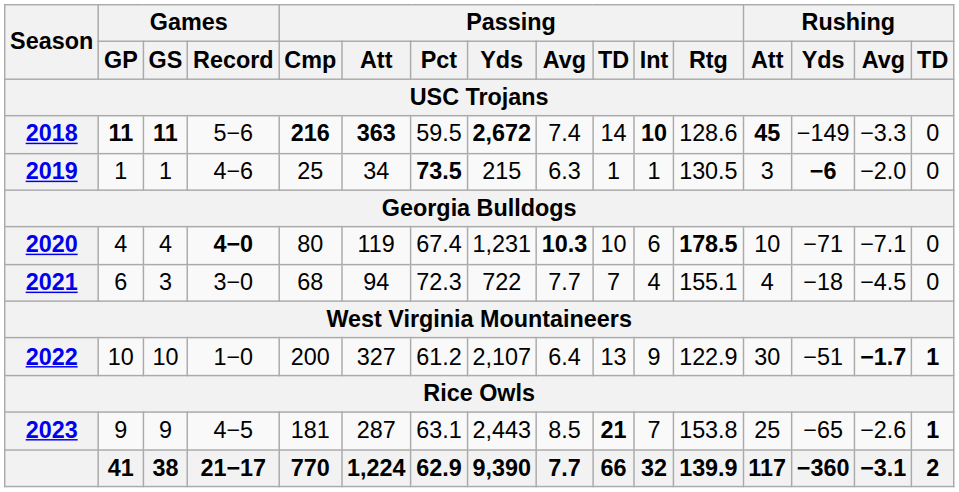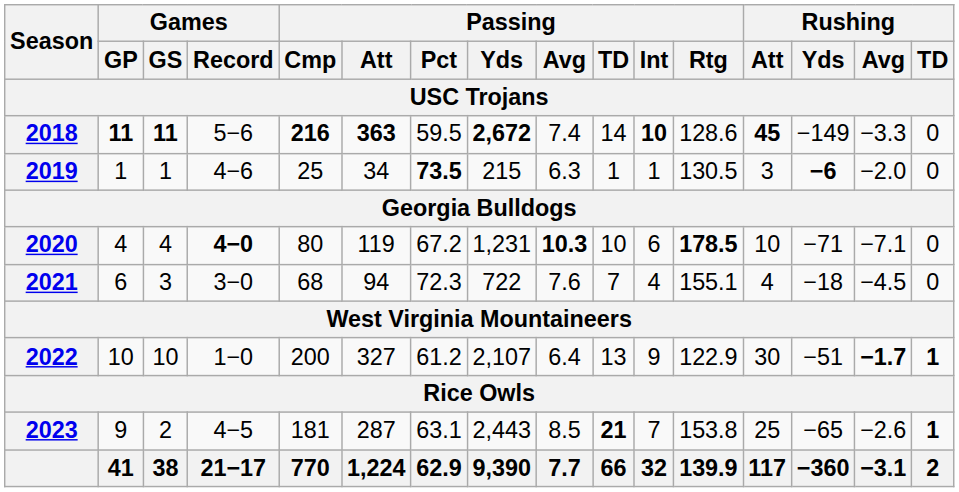(439, 245) 67.4 -> (439, 245) 67.2
(564, 282) 7.7 -> (564, 282) 7.6
(165, 430) 9 -> (165, 430) 2
